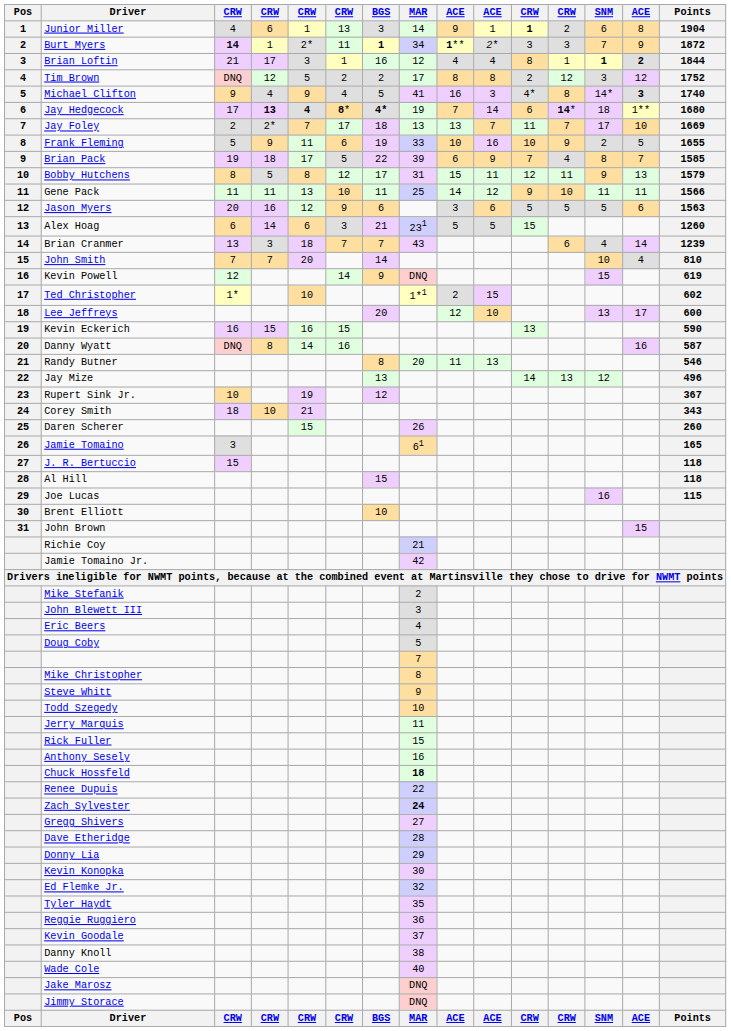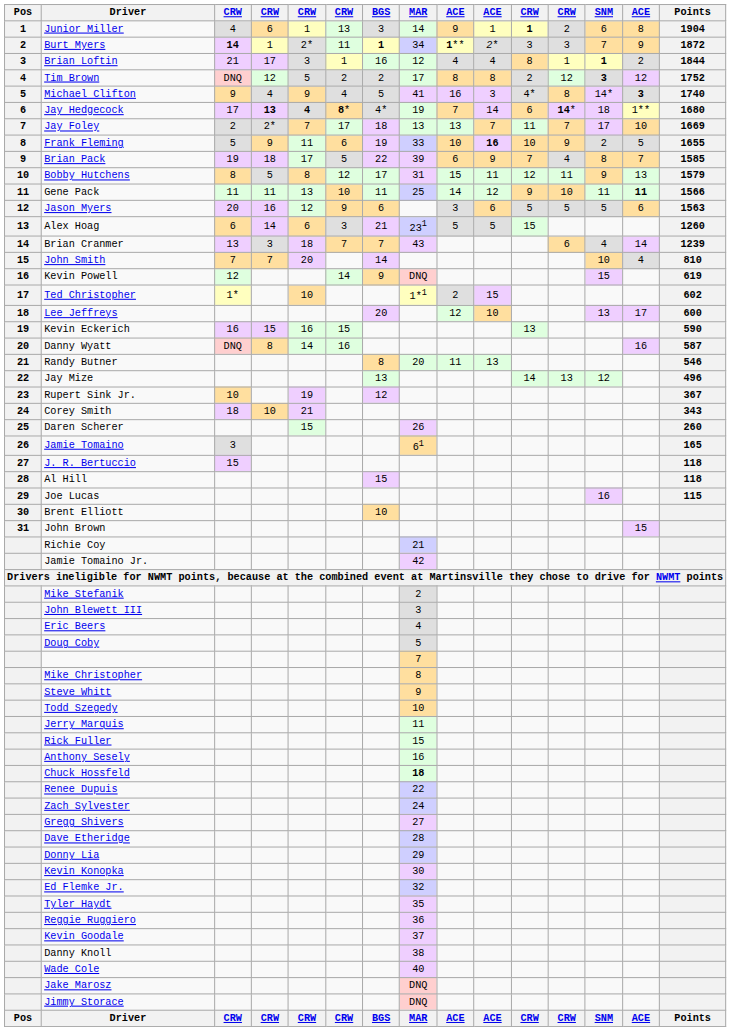(641, 62) bold -> (641, 62) normal
(604, 78) normal -> (604, 78) bold
(381, 111) bold -> (381, 111) normal
(492, 143) normal -> (492, 143) bold
(641, 192) normal -> (641, 192) bold
(418, 806) bold -> (418, 806) normal
